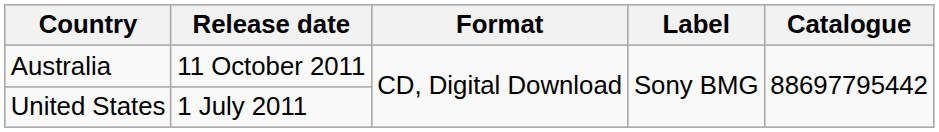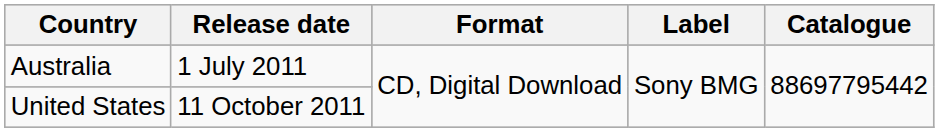(271, 65) 11 October 2011 -> (242, 65) 1 July 2011
(242, 106) 1 July 2011 -> (271, 106) 11 October 2011
